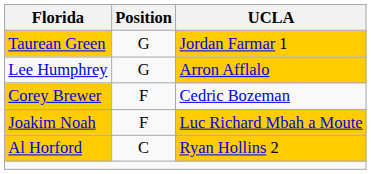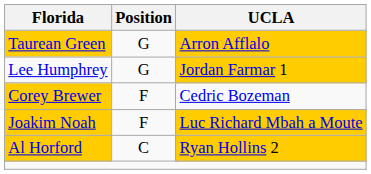(234, 43) Jordan Farmar 1 -> (225, 43) Arron Afflalo
(225, 69) Arron Afflalo -> (234, 69) Jordan Farmar 1
